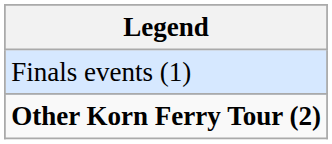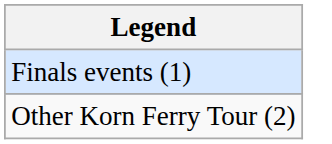(166, 116) bold -> (153, 116) normal
